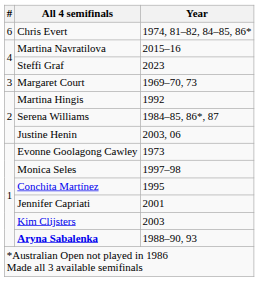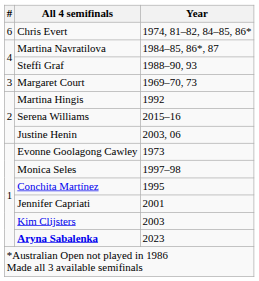(162, 48) 2015–16 -> (181, 48) 1984–85, 86*, 87
(153, 65) 2023 -> (170, 65) 1988–90, 93
(181, 117) 1984–85, 86*, 87 -> (162, 117) 2015–16
(170, 238) 1988–90, 93 -> (153, 238) 2023
